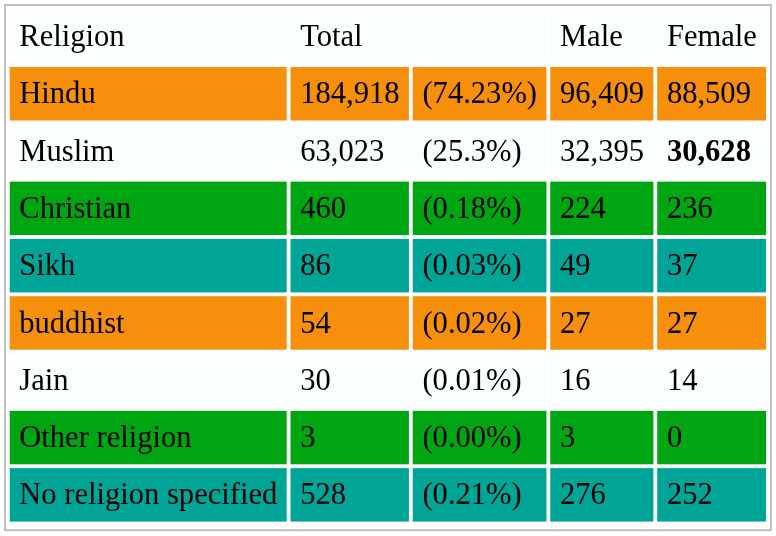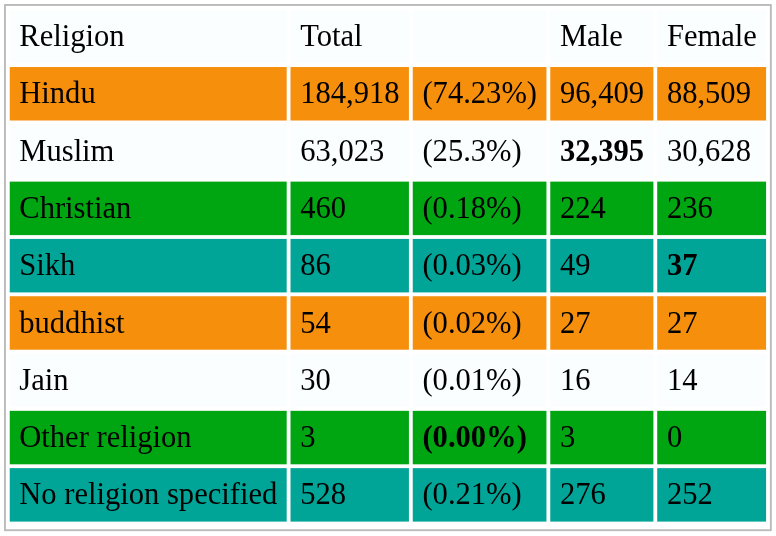(602, 150) normal -> (602, 150) bold
(709, 150) bold -> (709, 150) normal
(682, 265) normal -> (682, 265) bold
(472, 437) normal -> (475, 437) bold
